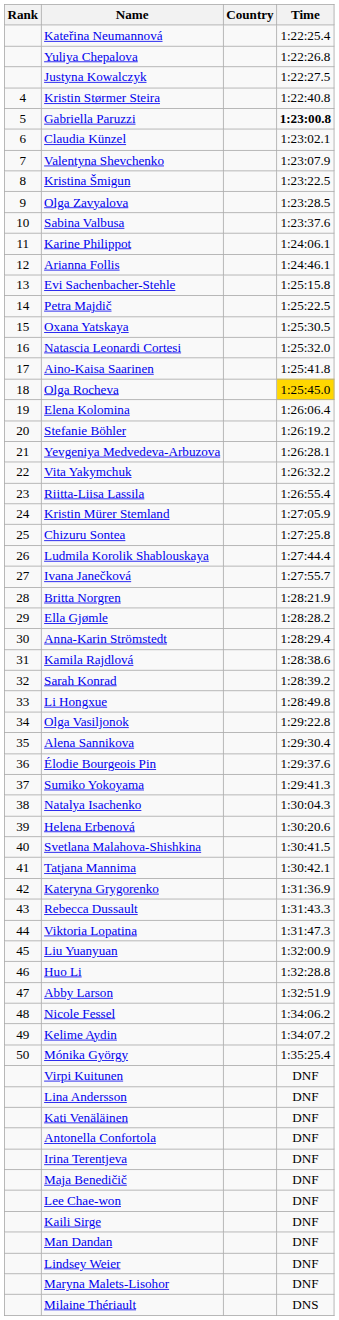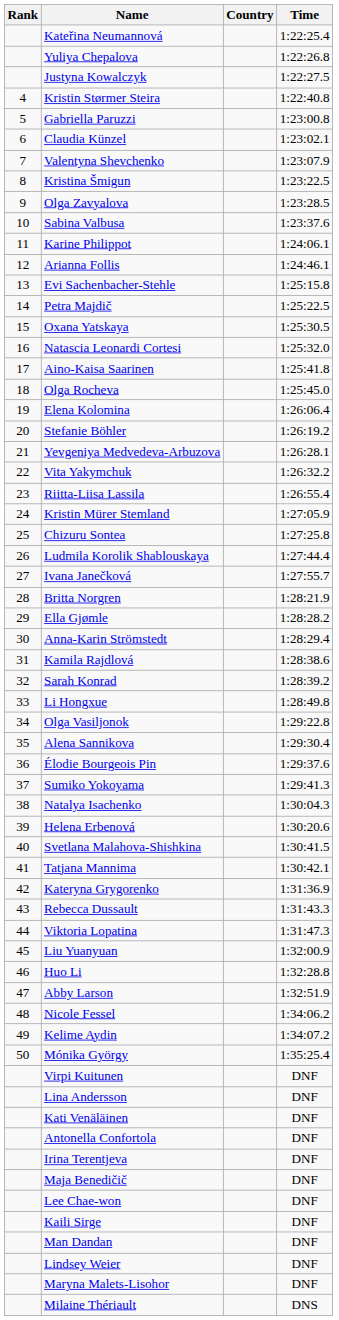(305, 118) bold -> (305, 118) normal
(305, 389) gold background -> (305, 389) no background
